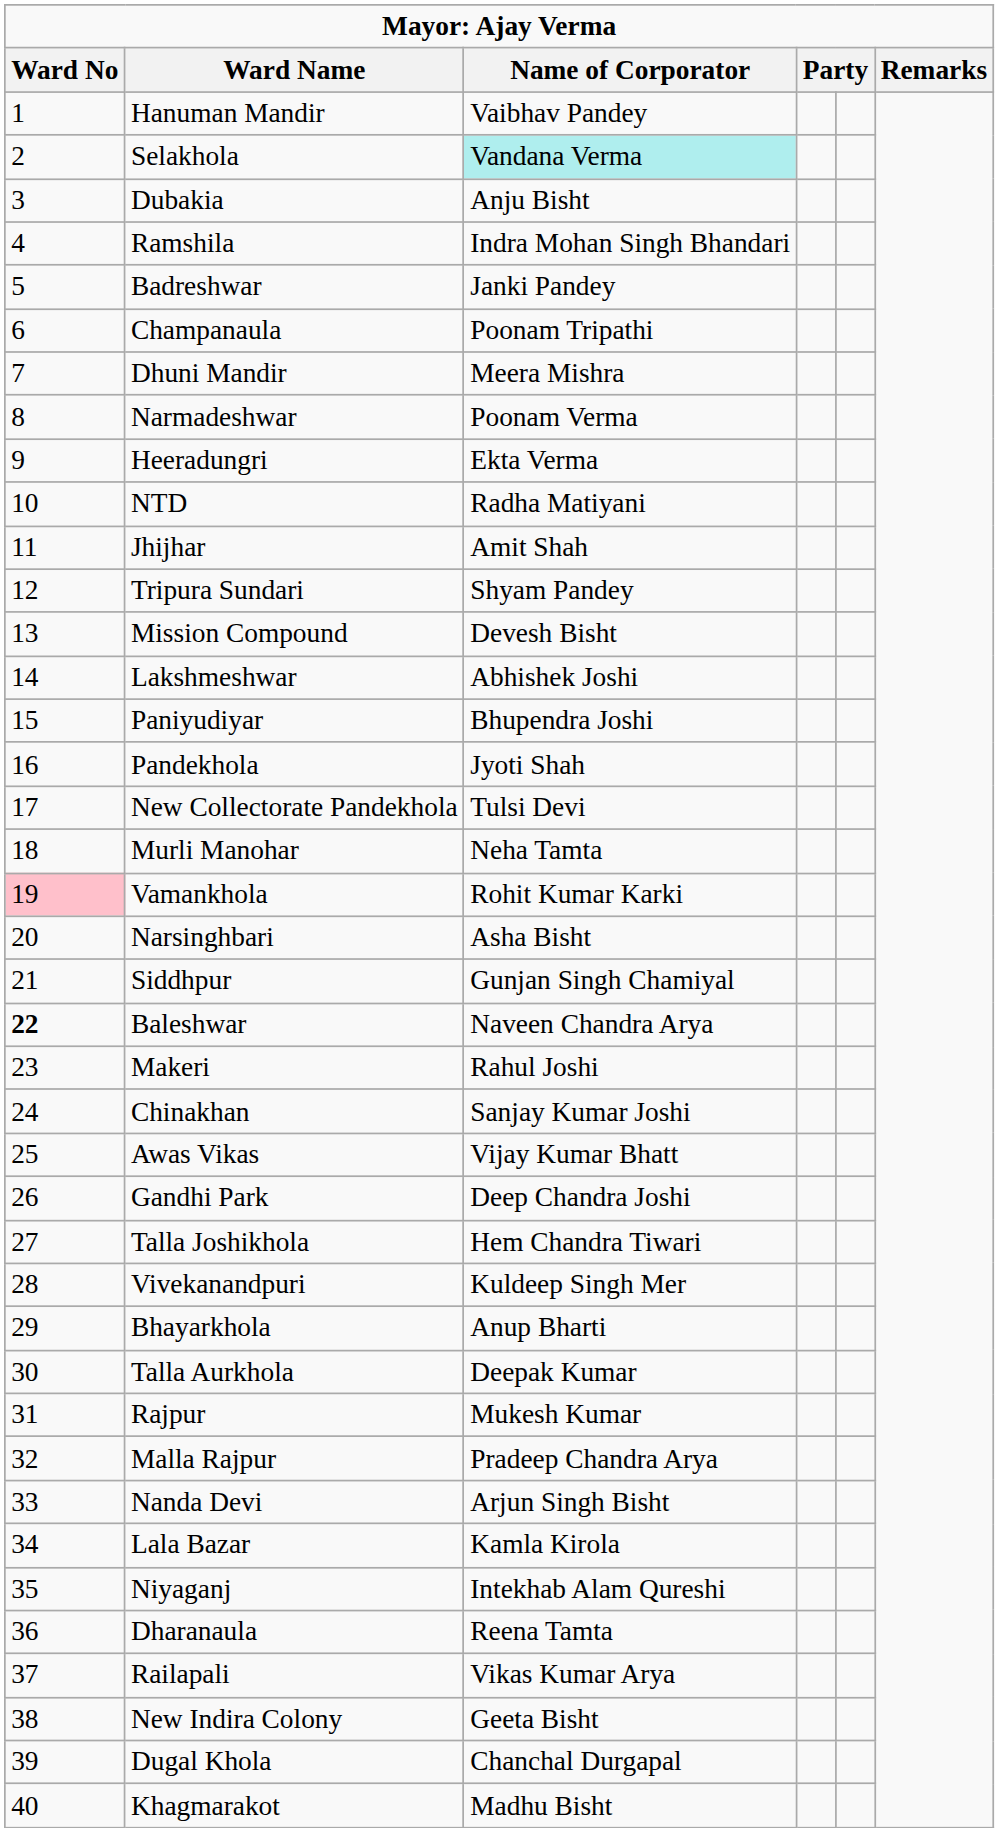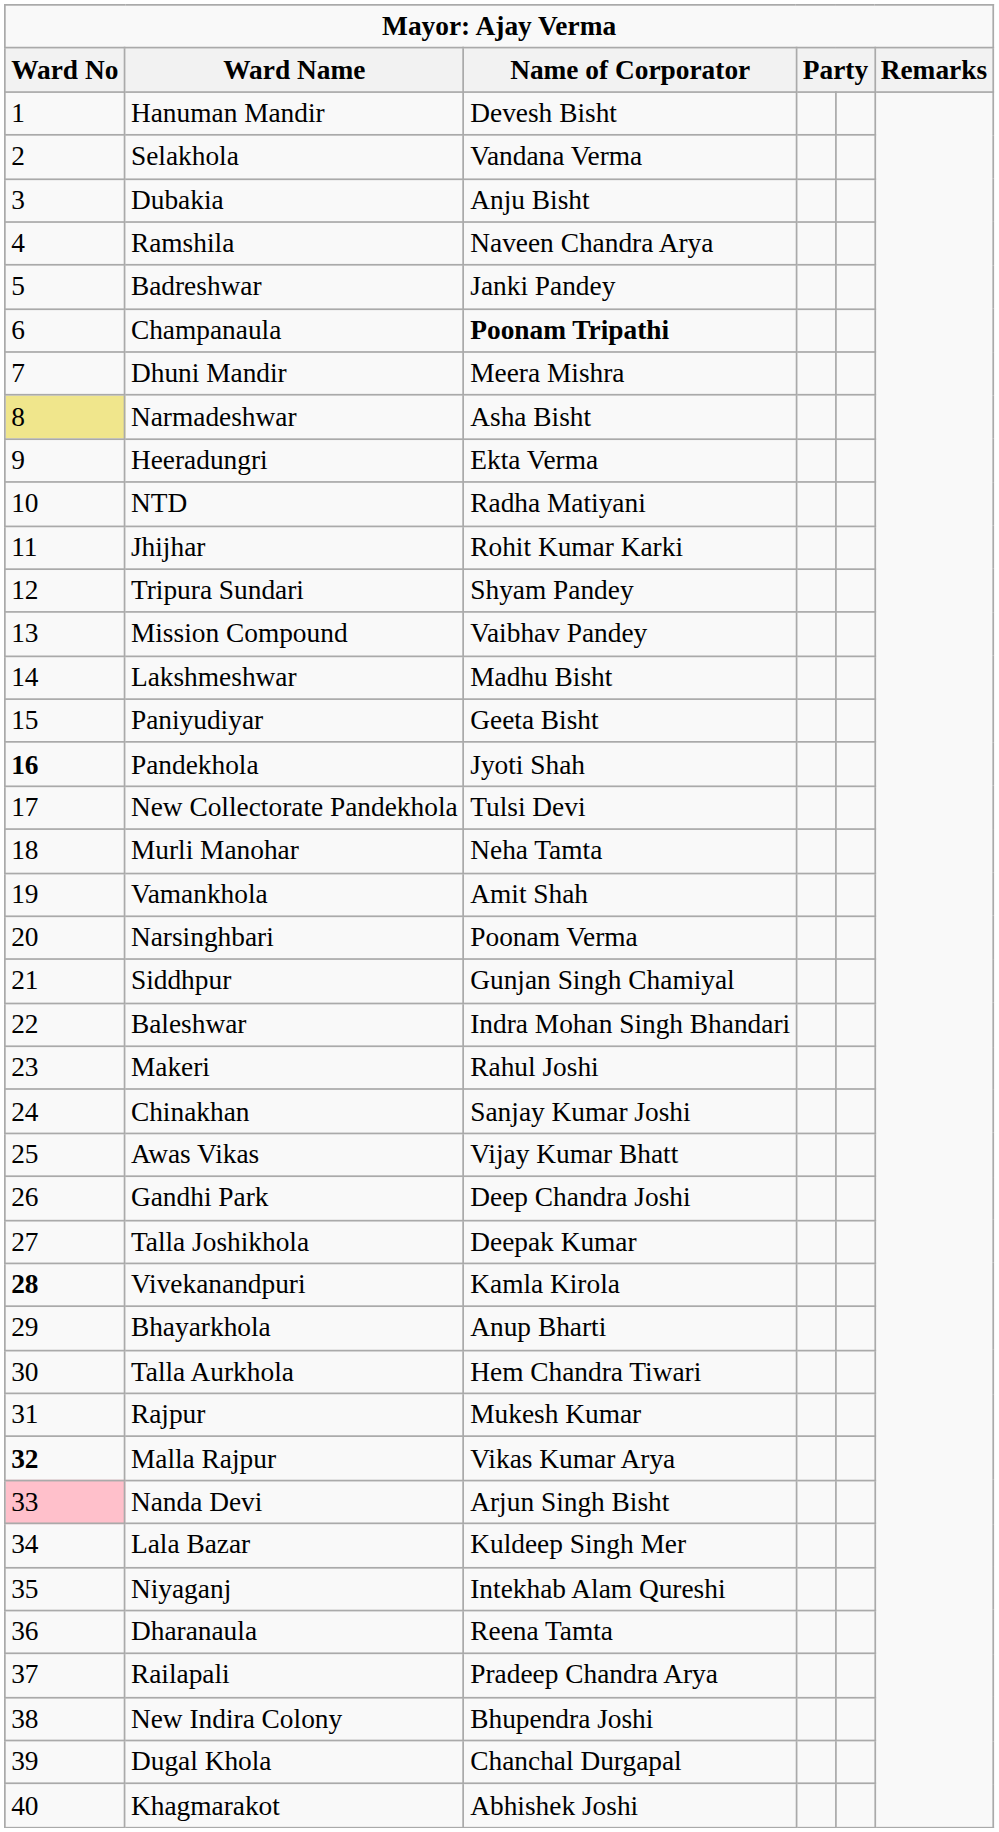(559, 112) Vaibhav Pandey -> (544, 112) Devesh Bisht
(556, 156) paleturquoise background -> (556, 156) no background
(630, 243) Indra Mohan Singh Bhandari -> (592, 243) Naveen Chandra Arya
(562, 329) normal -> (570, 329) bold
(18, 416) no background -> (18, 416) khaki background
(554, 416) Poonam Verma -> (531, 416) Asha Bisht
(529, 546) Amit Shah -> (577, 546) Rohit Kumar Karki
(544, 633) Devesh Bisht -> (559, 633) Vaibhav Pandey
(554, 677) Abhishek Joshi -> (541, 677) Madhu Bisht
(562, 720) Bhupendra Joshi -> (534, 720) Geeta Bisht
(25, 763) normal -> (25, 763) bold
(25, 894) pink background -> (25, 894) no background
(577, 894) Rohit Kumar Karki -> (529, 894) Amit Shah
(531, 937) Asha Bisht -> (554, 937) Poonam Verma
(25, 1024) bold -> (25, 1024) normal
(592, 1024) Naveen Chandra Arya -> (630, 1024) Indra Mohan Singh Bhandari
(586, 1241) Hem Chandra Tiwari -> (553, 1241) Deepak Kumar
(25, 1284) normal -> (25, 1284) bold
(578, 1284) Kuldeep Singh Mer -> (545, 1284) Kamla Kirola
(553, 1371) Deepak Kumar -> (586, 1371) Hem Chandra Tiwari
(25, 1458) normal -> (25, 1458) bold
(594, 1458) Pradeep Chandra Arya -> (573, 1458) Vikas Kumar Arya
(25, 1501) no background -> (25, 1501) pink background
(545, 1544) Kamla Kirola -> (578, 1544) Kuldeep Singh Mer
(573, 1675) Vikas Kumar Arya -> (594, 1675) Pradeep Chandra Arya
(534, 1718) Geeta Bisht -> (562, 1718) Bhupendra Joshi
(541, 1805) Madhu Bisht -> (554, 1805) Abhishek Joshi
